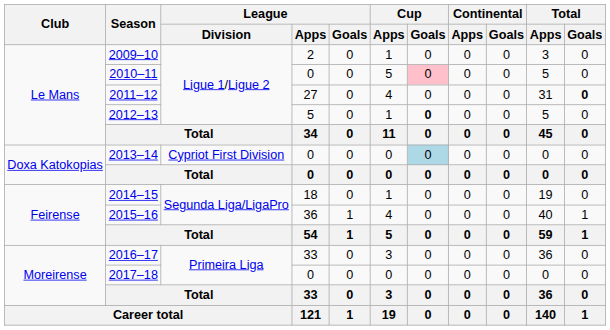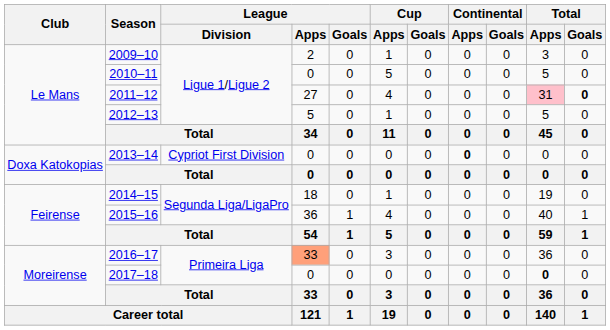(428, 74) pink background -> (428, 74) no background
(546, 94) no background -> (546, 94) pink background
(428, 114) bold -> (428, 114) normal
(428, 154) lightblue background -> (428, 154) no background
(467, 154) normal -> (467, 154) bold
(310, 255) no background -> (310, 255) lightsalmon background
(546, 275) normal -> (546, 275) bold
